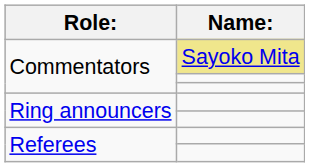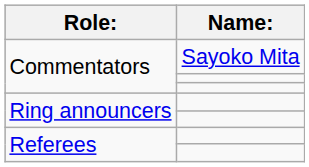(241, 56) khaki background -> (241, 56) no background
